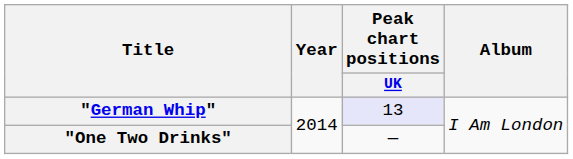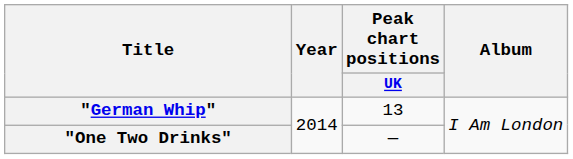(393, 111) lavender background -> (393, 111) no background
